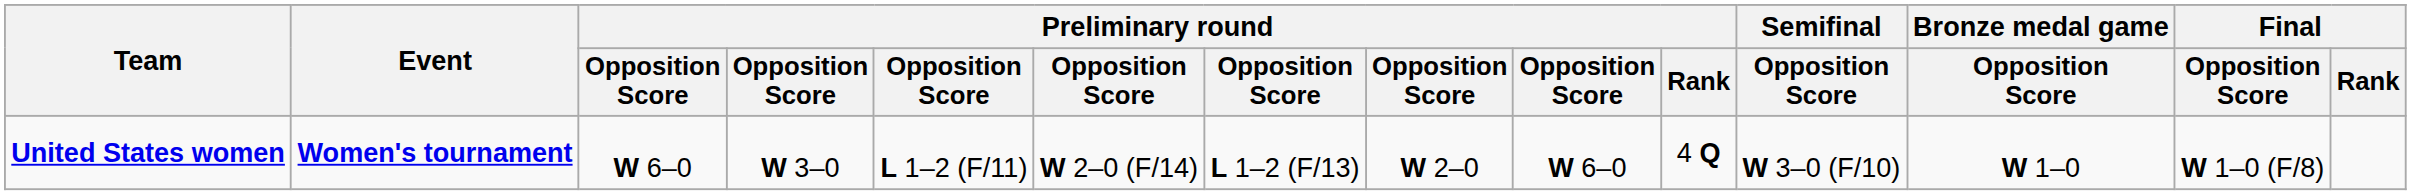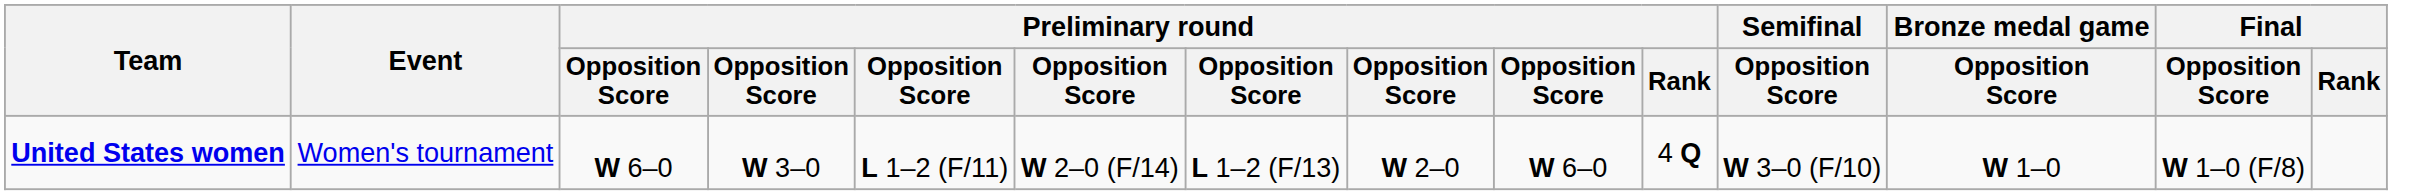(435, 153) bold -> (425, 153) normal
